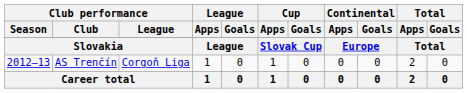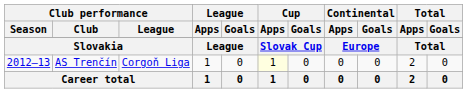(273, 63) no background -> (273, 63) lightyellow background
